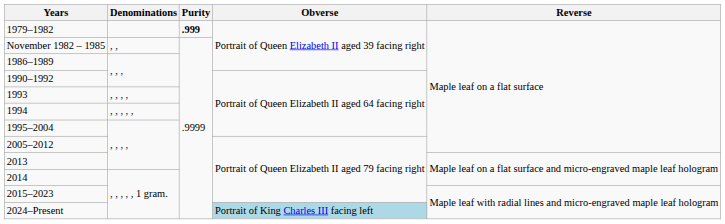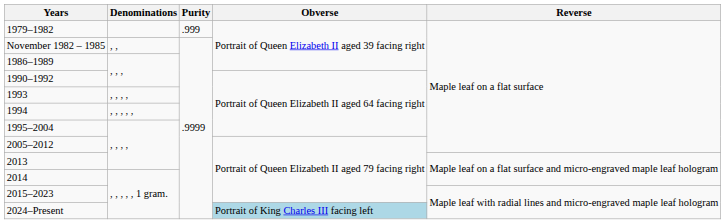(191, 29) bold -> (191, 29) normal
